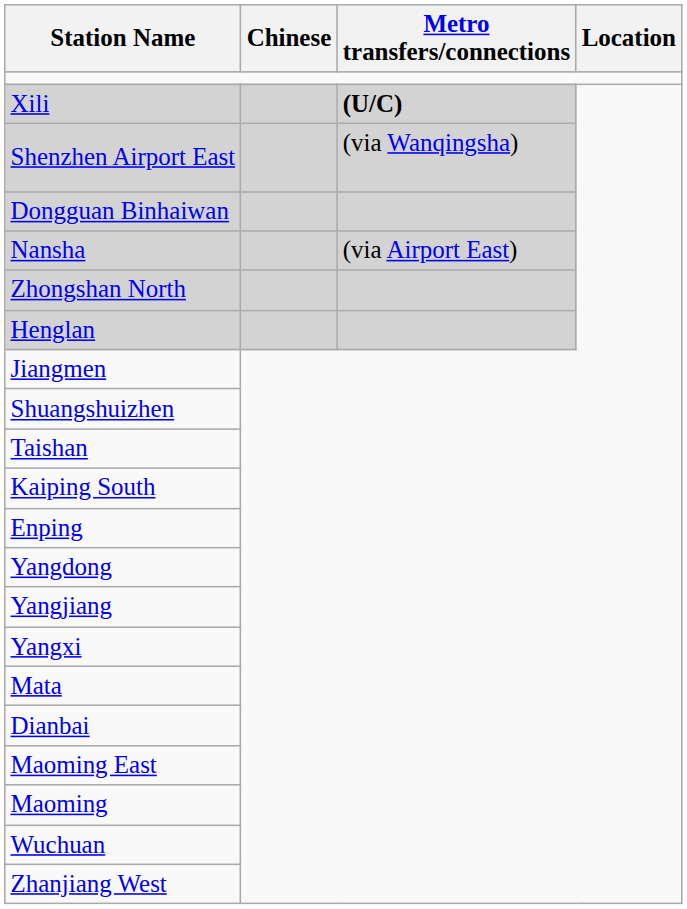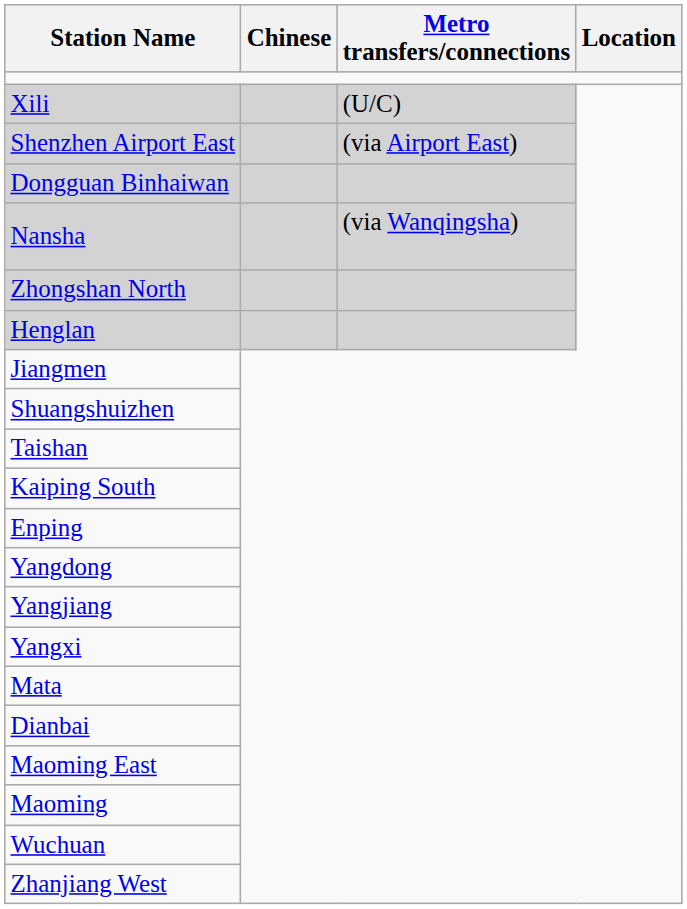(373, 103) bold -> (372, 103) normal
(431, 143) (via Wanqingsha) -> (430, 143) (via Airport East)
(430, 250) (via Airport East) -> (431, 222) (via Wanqingsha)
